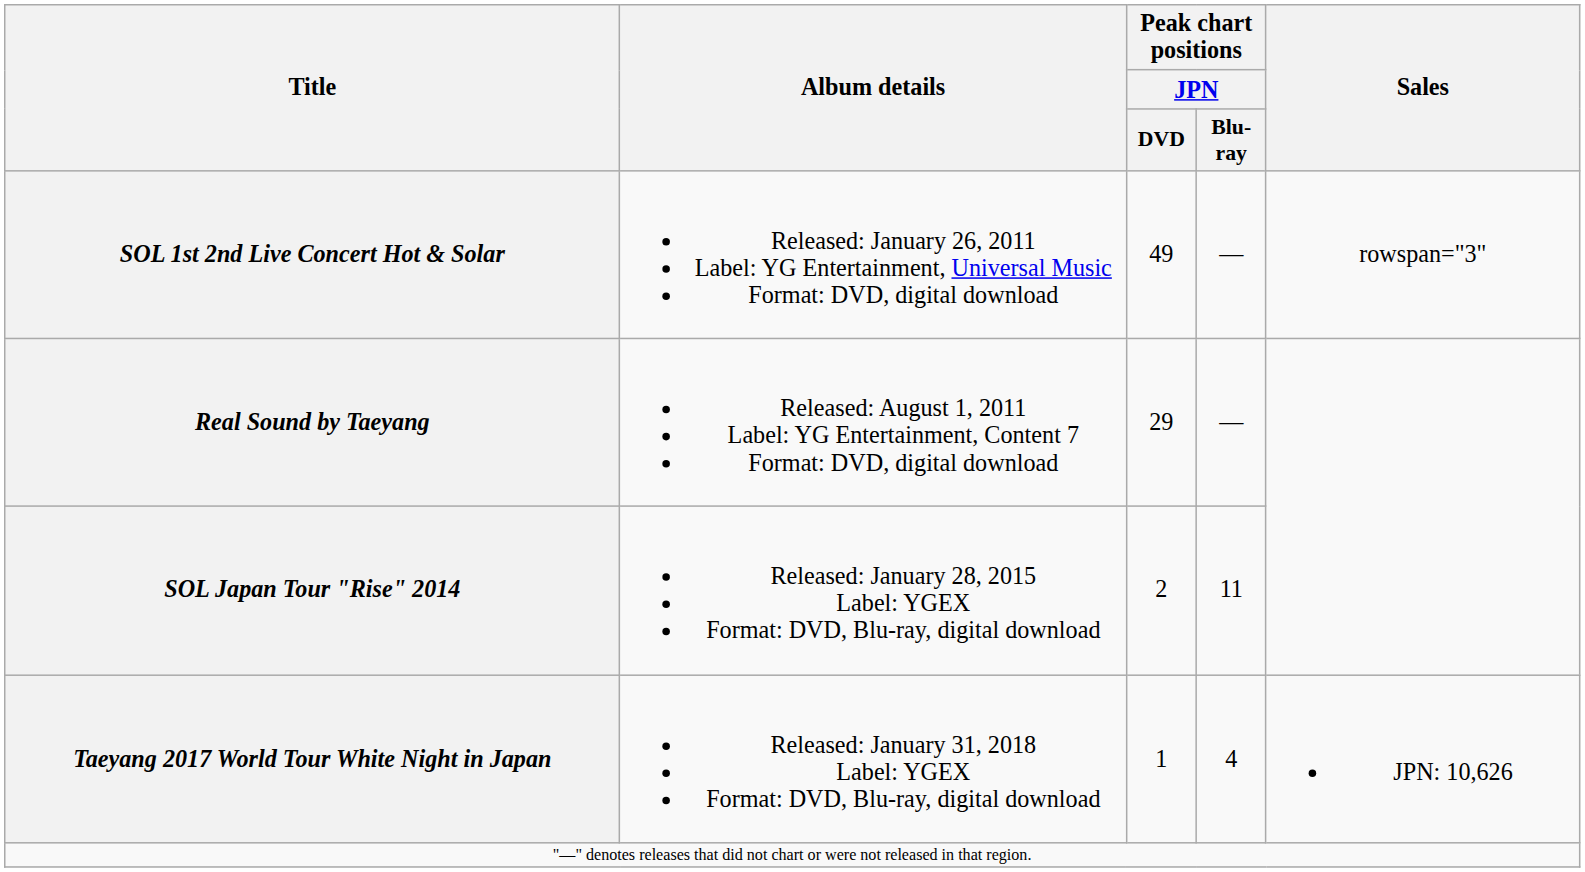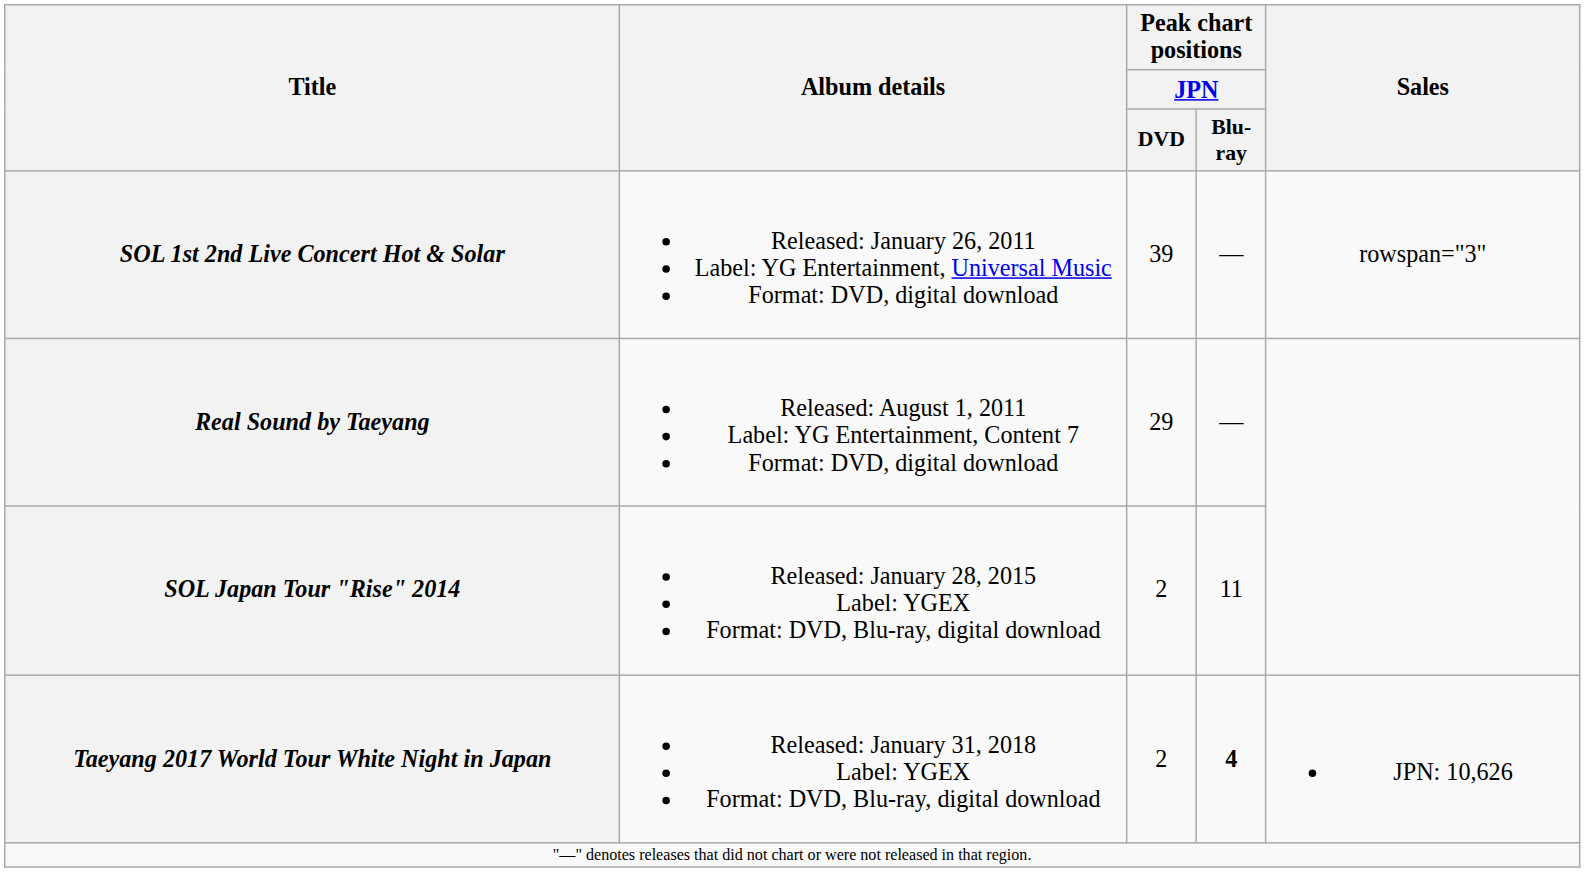(1161, 253) 49 -> (1161, 253) 39
(1161, 758) 1 -> (1161, 758) 2
(1231, 758) normal -> (1231, 758) bold
